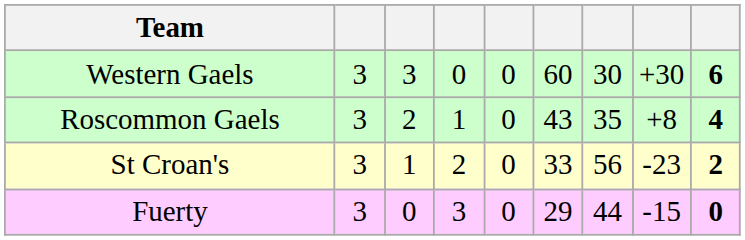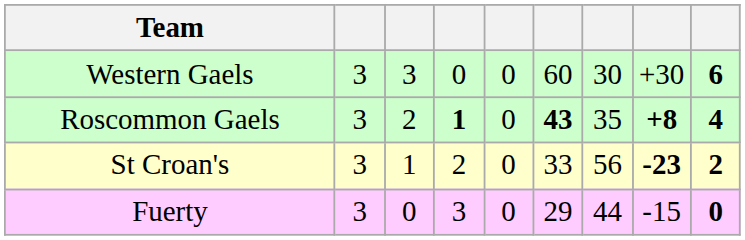(459, 119) normal -> (459, 119) bold
(558, 119) normal -> (558, 119) bold
(662, 119) normal -> (662, 119) bold
(662, 165) normal -> (662, 165) bold
